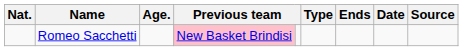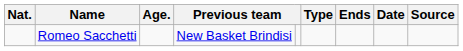(234, 35) pink background -> (234, 35) no background
